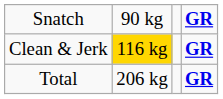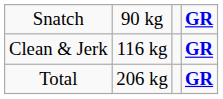(142, 49) gold background -> (142, 49) no background
